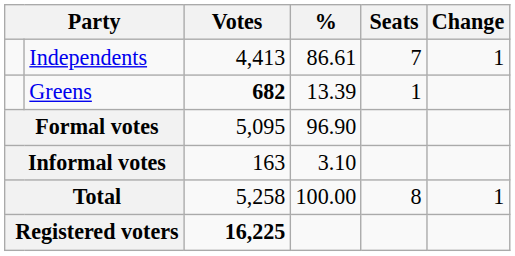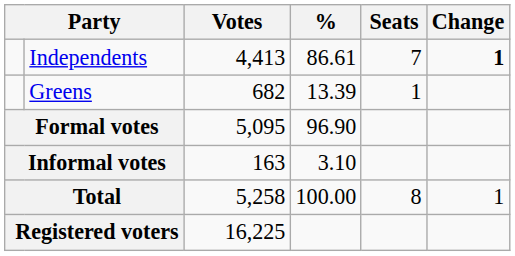(499, 57) normal -> (499, 57) bold
(269, 92) bold -> (269, 92) normal
(255, 232) bold -> (255, 232) normal
